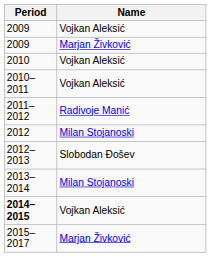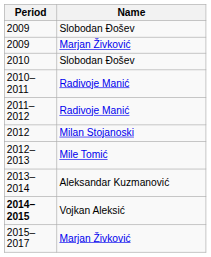(92, 29) Vojkan Aleksić -> (97, 29) Slobodan Đošev
(92, 61) Vojkan Aleksić -> (97, 61) Slobodan Đošev
(92, 83) Vojkan Aleksić -> (94, 83) Radivoje Manić
(97, 155) Slobodan Đošev -> (83, 155) Mile Tomić
(97, 183) Milan Stojanoski -> (114, 183) Aleksandar Kuzmanović
